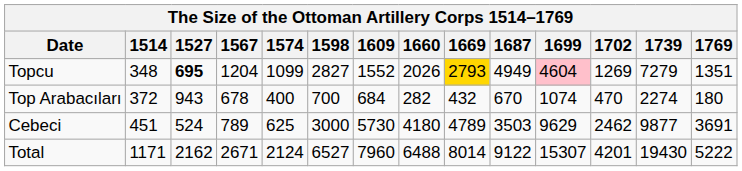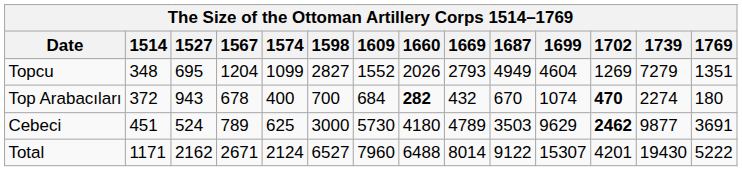(189, 71) bold -> (189, 71) normal
(467, 71) gold background -> (467, 71) no background
(558, 71) pink background -> (558, 71) no background
(417, 98) normal -> (417, 98) bold
(608, 98) normal -> (608, 98) bold
(613, 125) normal -> (613, 125) bold
